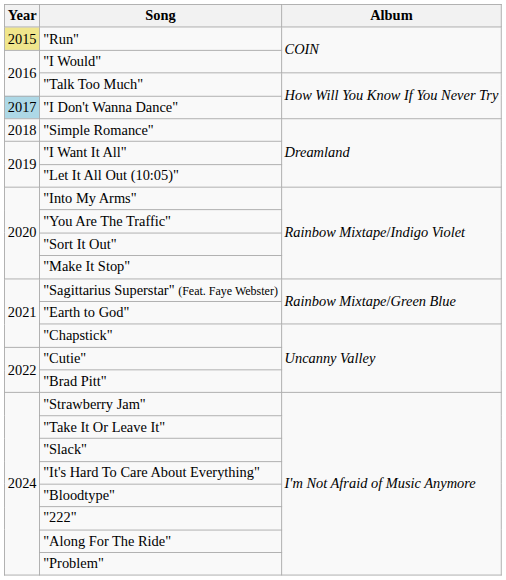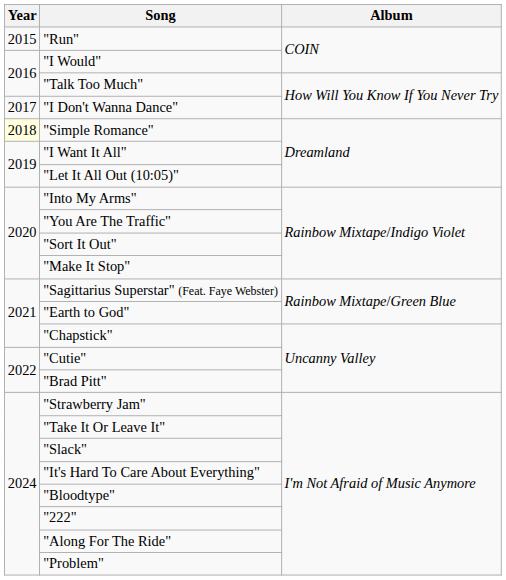(22, 38) khaki background -> (22, 38) no background
(22, 107) lightblue background -> (22, 107) no background
(22, 130) no background -> (22, 130) lightyellow background
